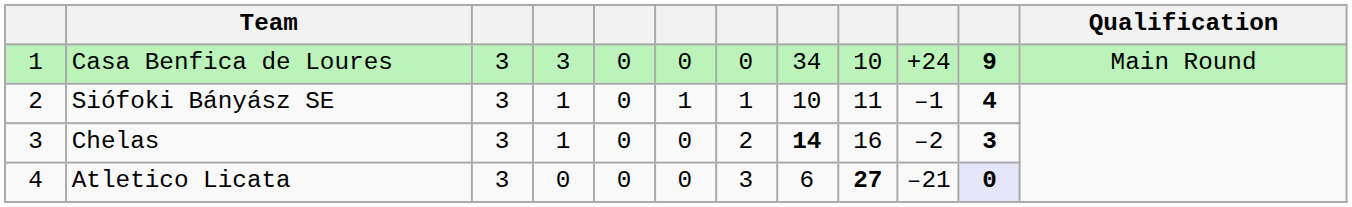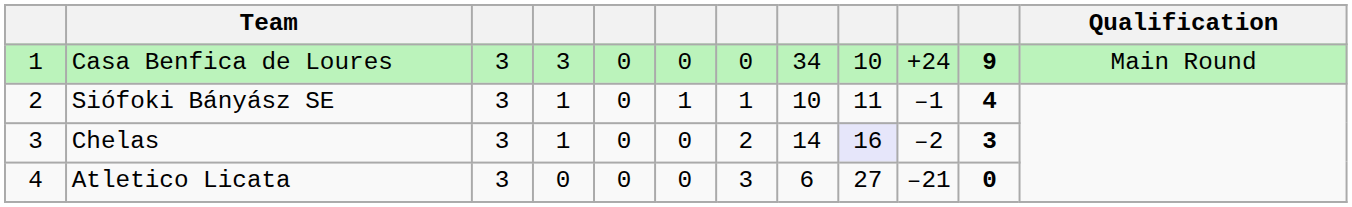(807, 143) bold -> (807, 143) normal
(868, 143) no background -> (868, 143) lavender background
(868, 182) bold -> (868, 182) normal
(990, 182) lavender background -> (990, 182) no background
